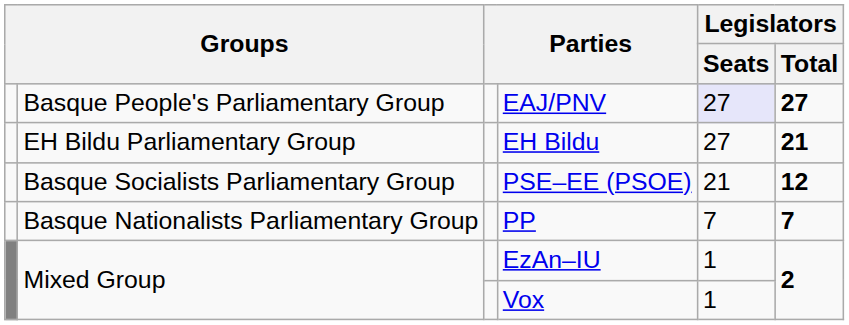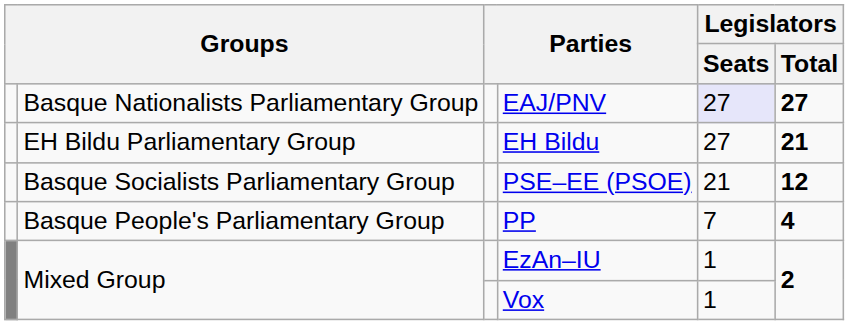(234, 102) Basque People's Parliamentary Group -> (251, 102) Basque Nationalists Parliamentary Group
(251, 220) Basque Nationalists Parliamentary Group -> (234, 220) Basque People's Parliamentary Group
(788, 220) 7 -> (788, 220) 4
